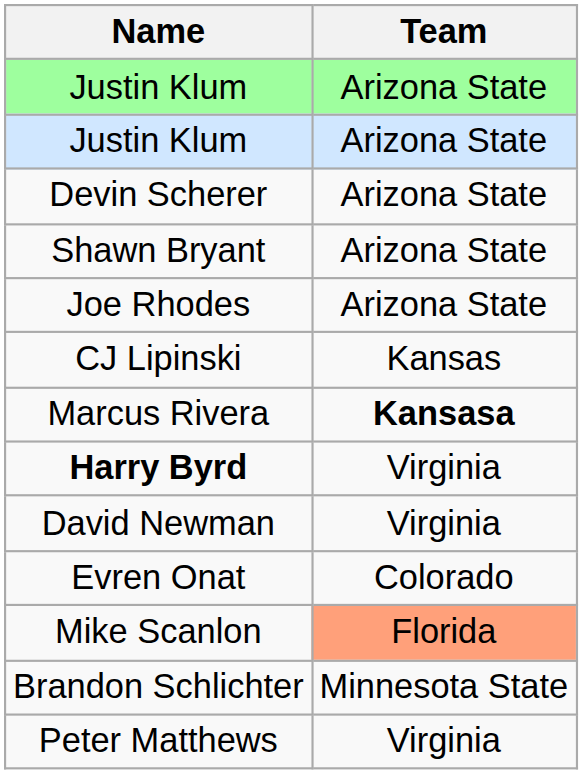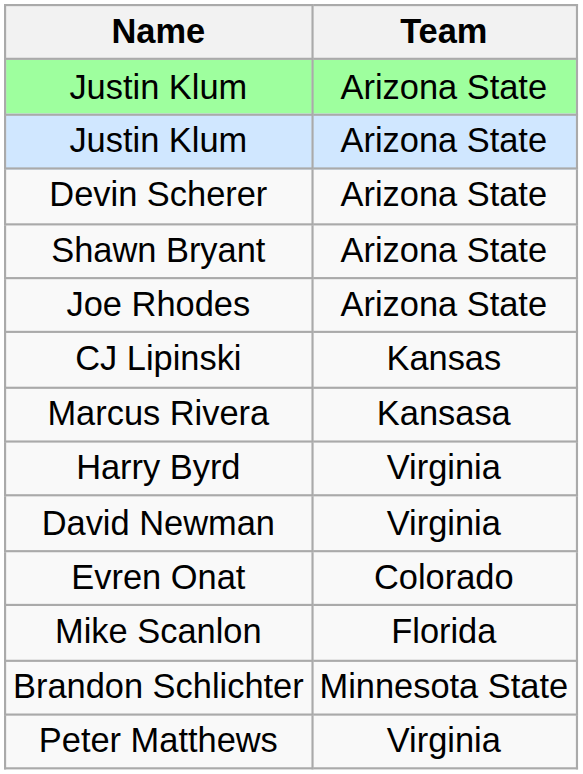(444, 413) bold -> (444, 413) normal
(158, 468) bold -> (158, 468) normal
(444, 631) lightsalmon background -> (444, 631) no background
